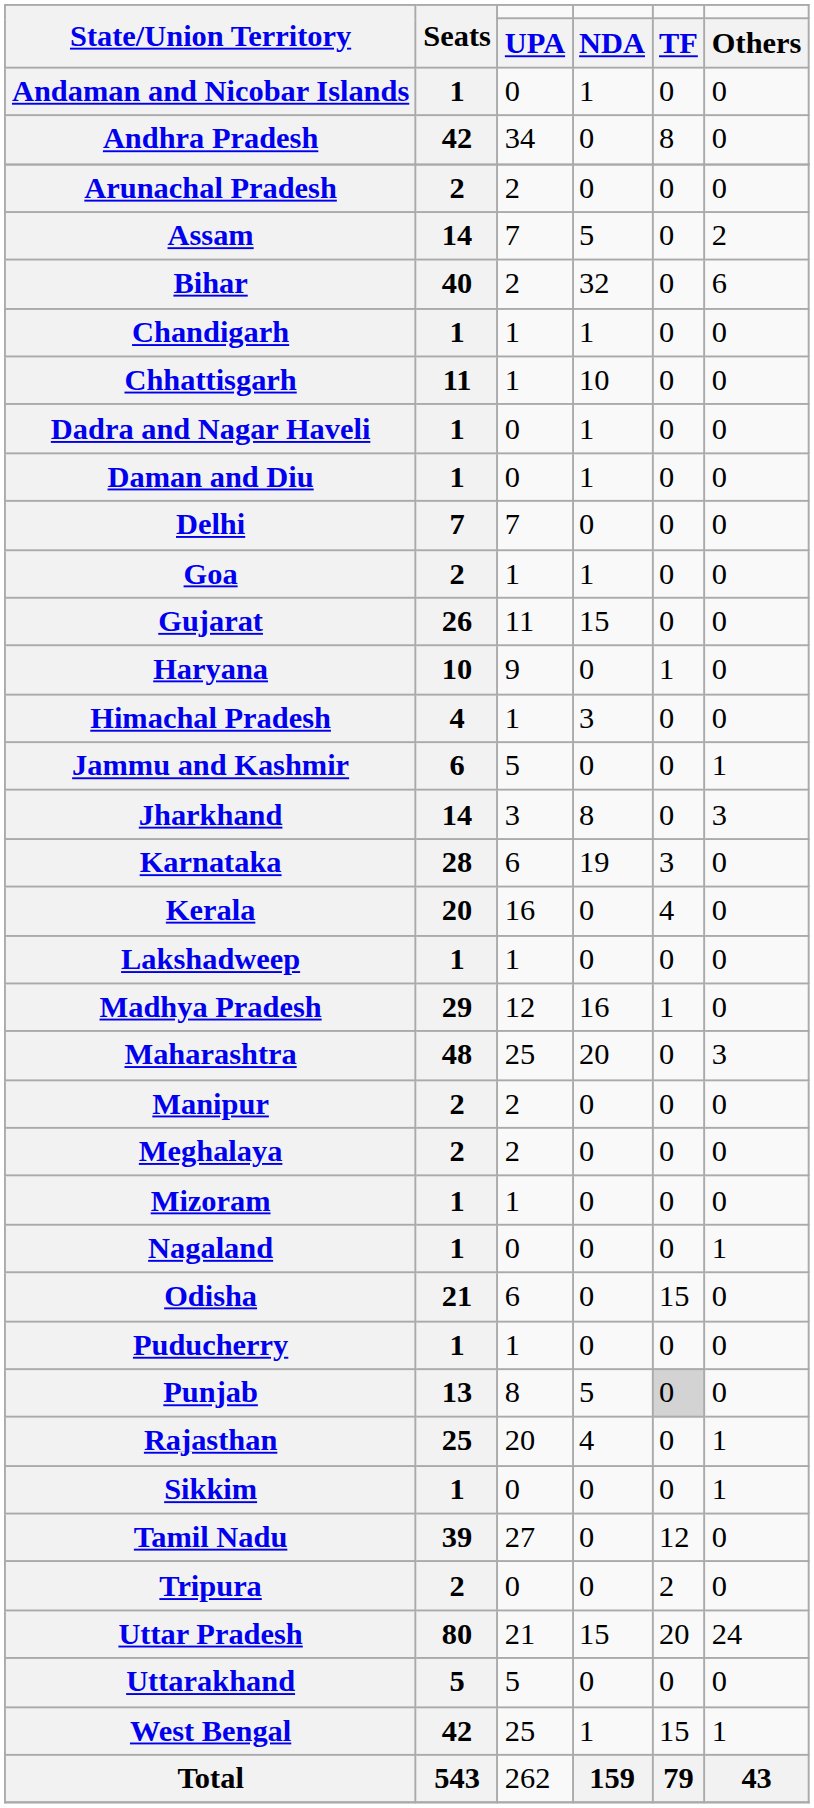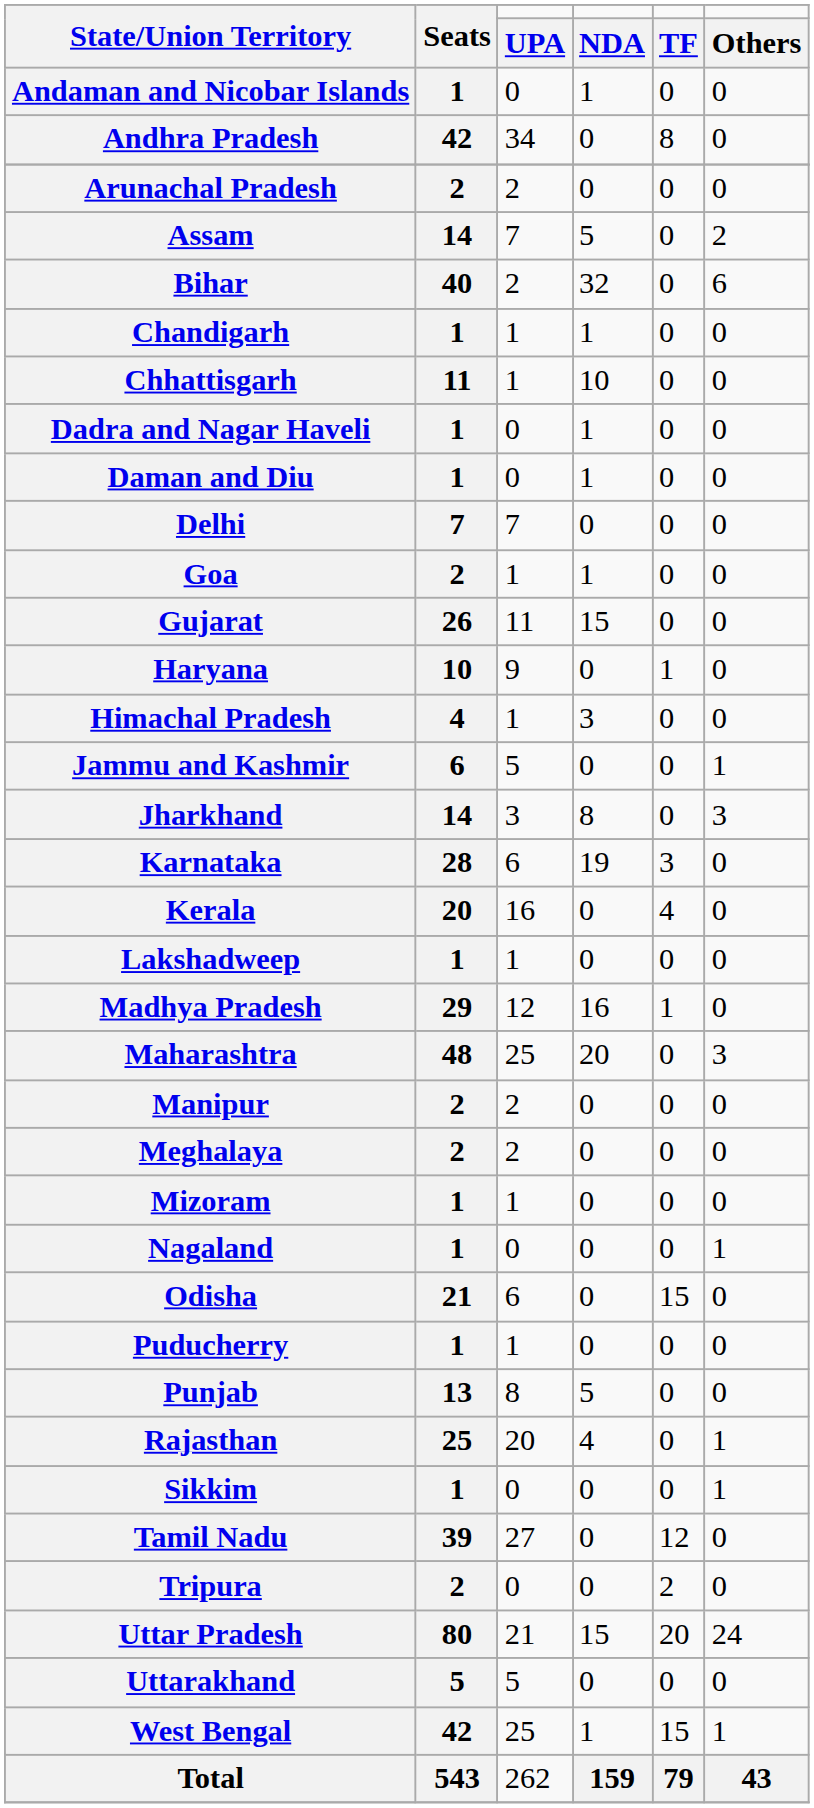(667, 1392) lightgrey background -> (667, 1392) no background
